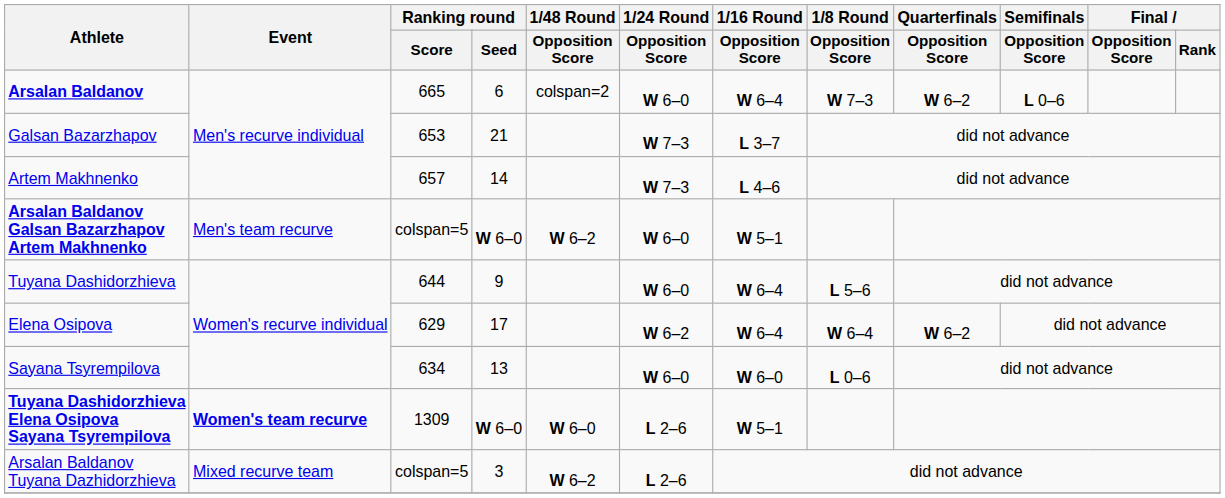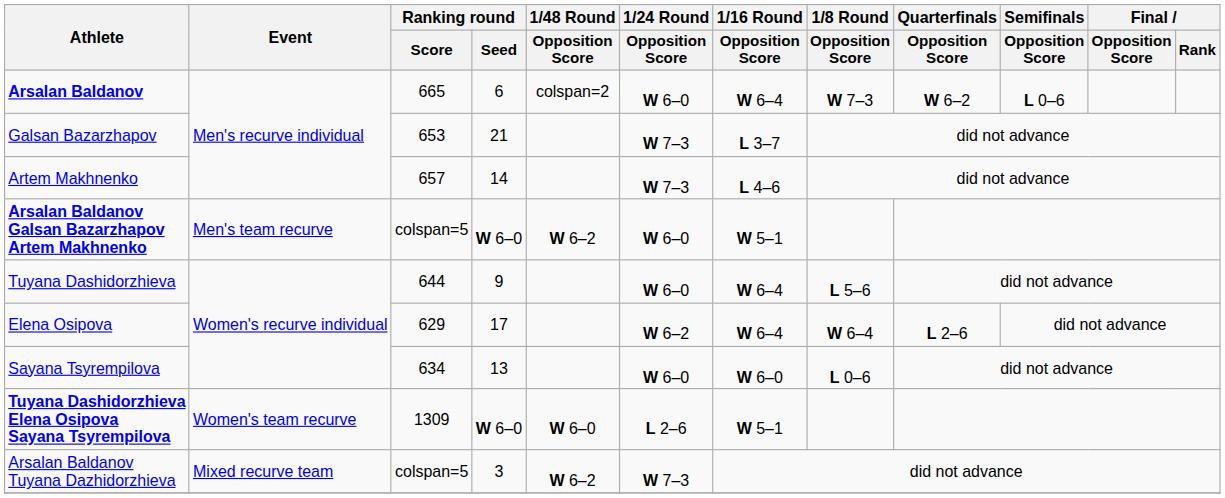(947, 334) W 6–2 -> (947, 334) L 2–6
(280, 420) bold -> (275, 420) normal
(666, 481) L 2–6 -> (666, 481) W 7–3
